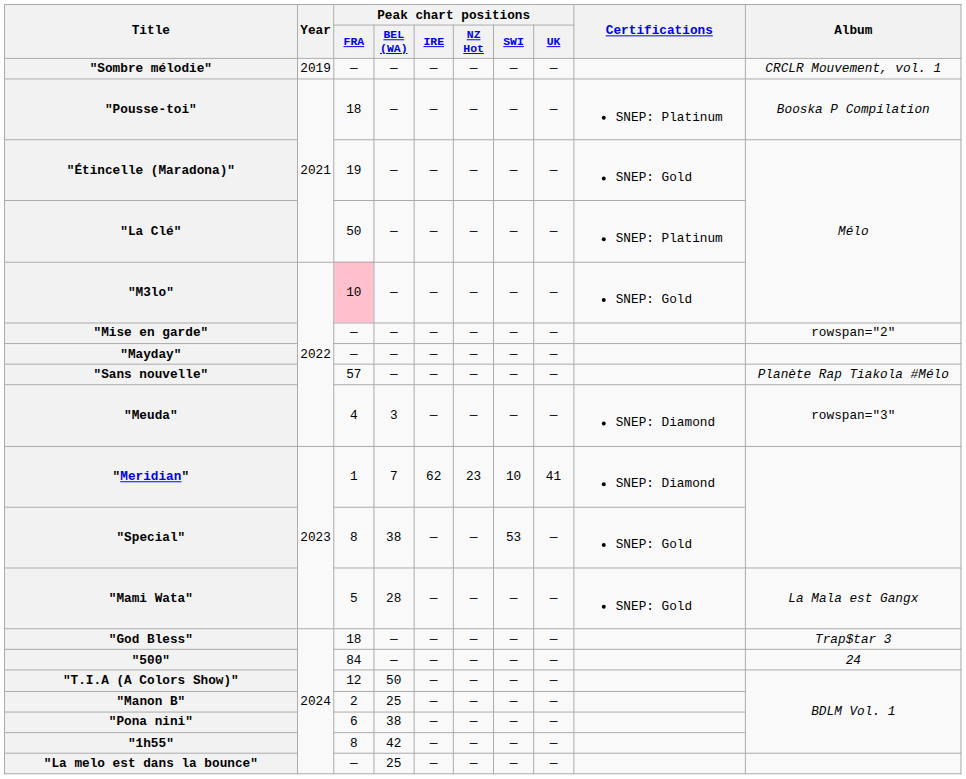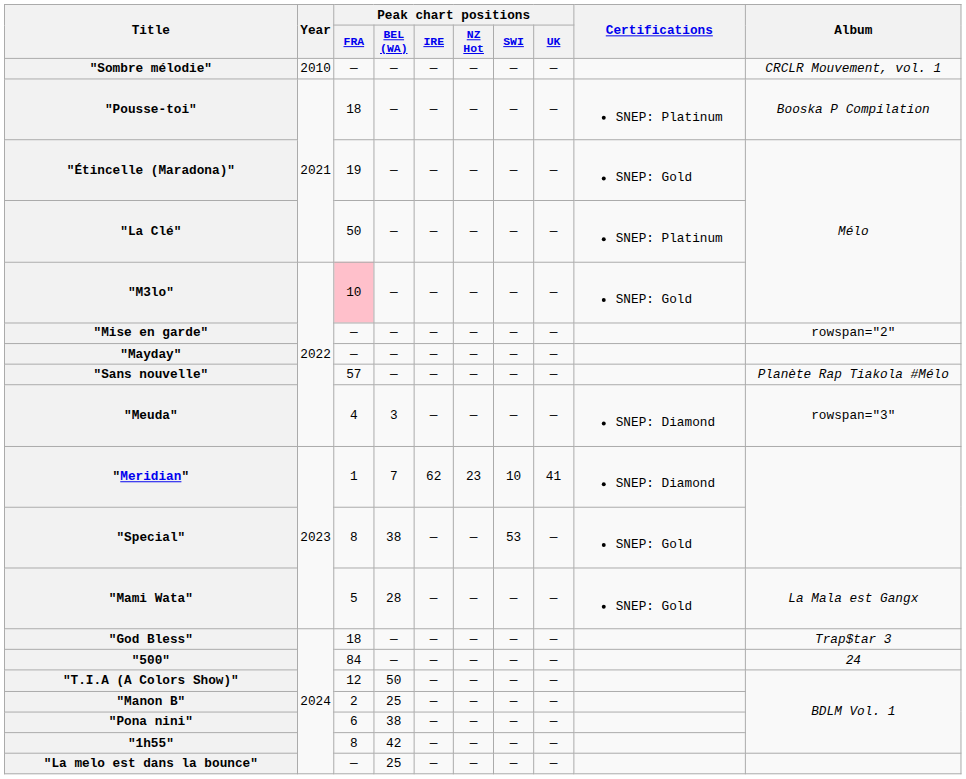(316, 69) 2019 -> (316, 69) 2010
